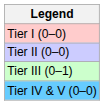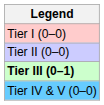(40, 72) normal -> (41, 72) bold
